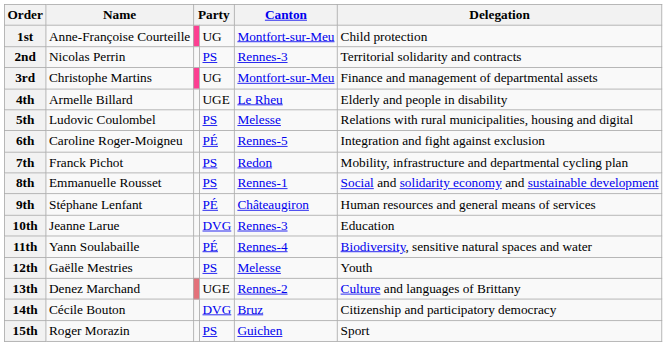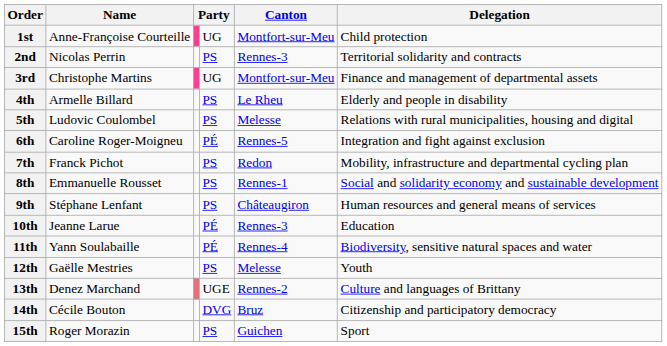(216, 99) UGE -> (210, 99) PS
(210, 204) PÉ -> (210, 204) PS
(217, 225) DVG -> (210, 225) PÉ
